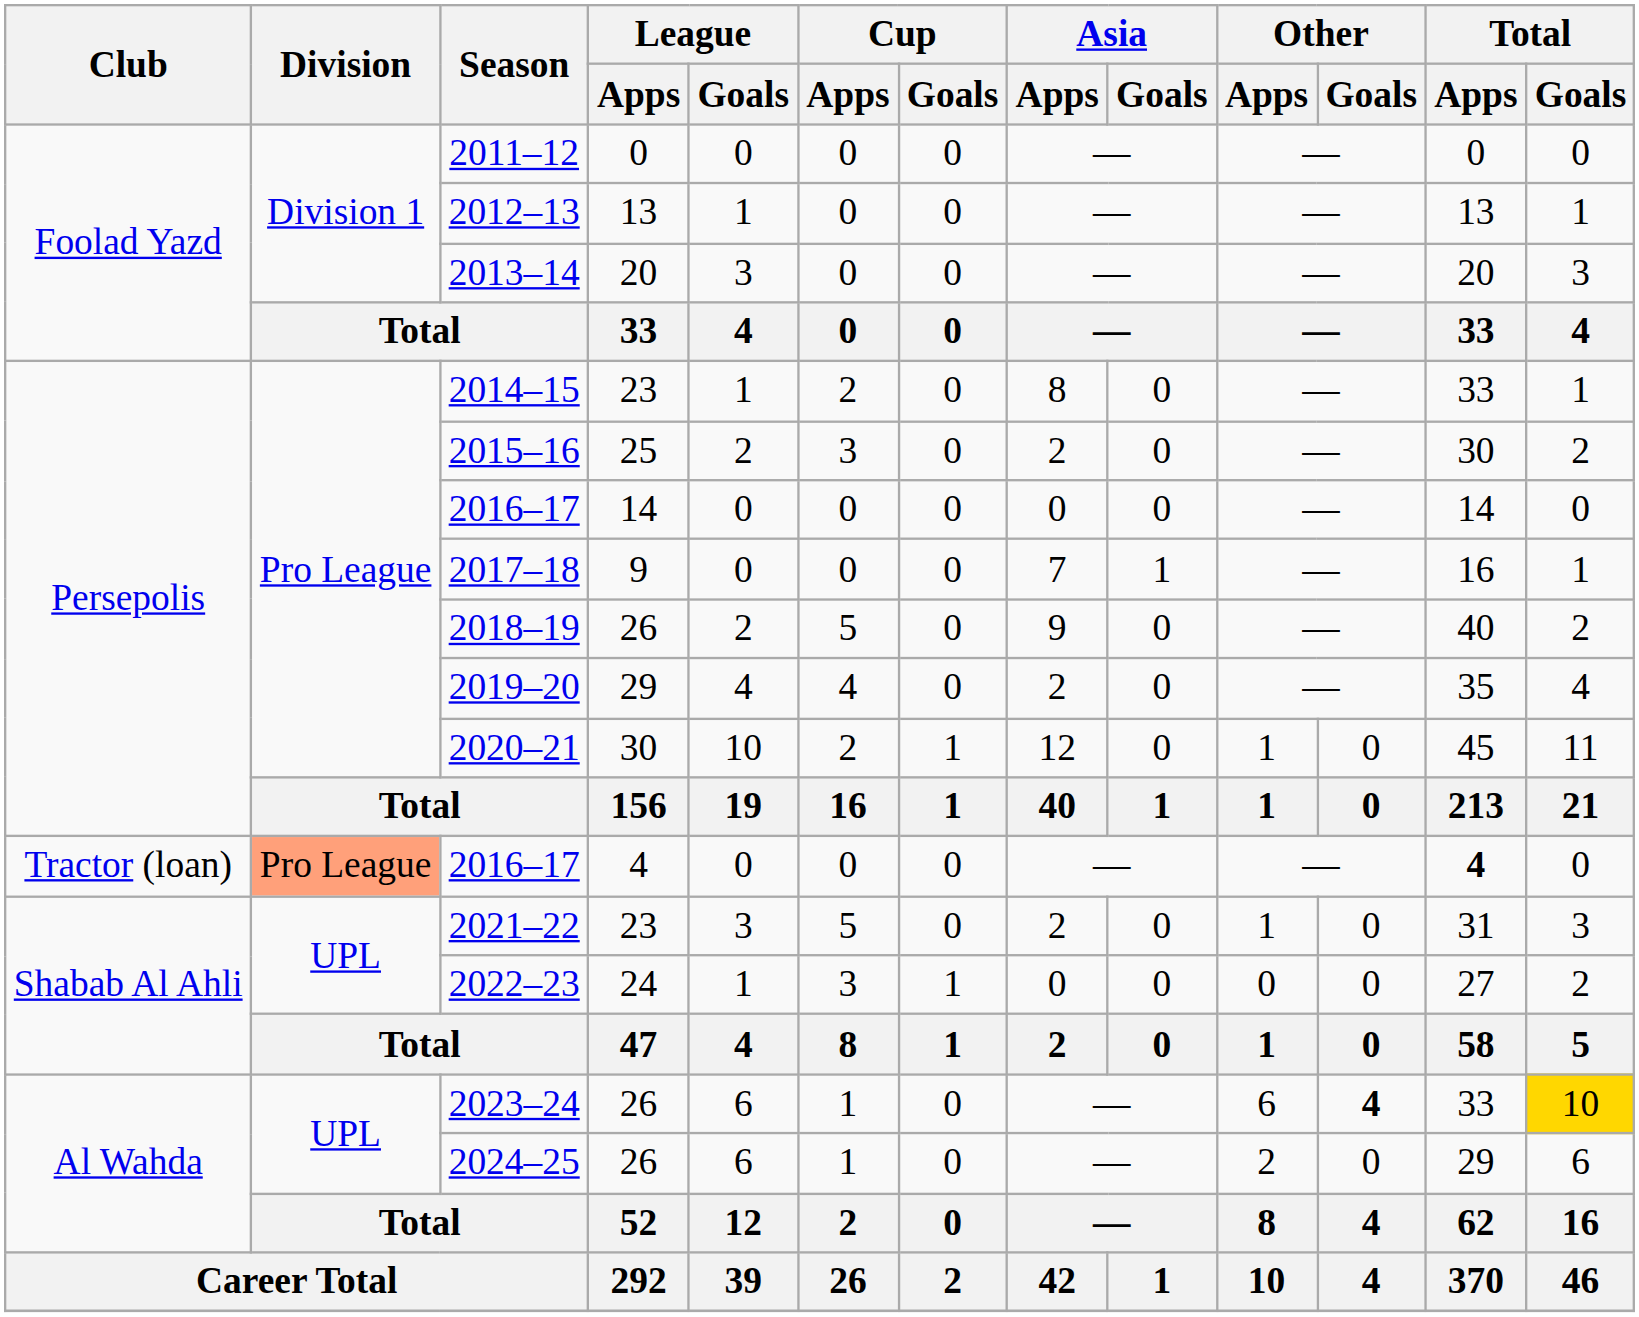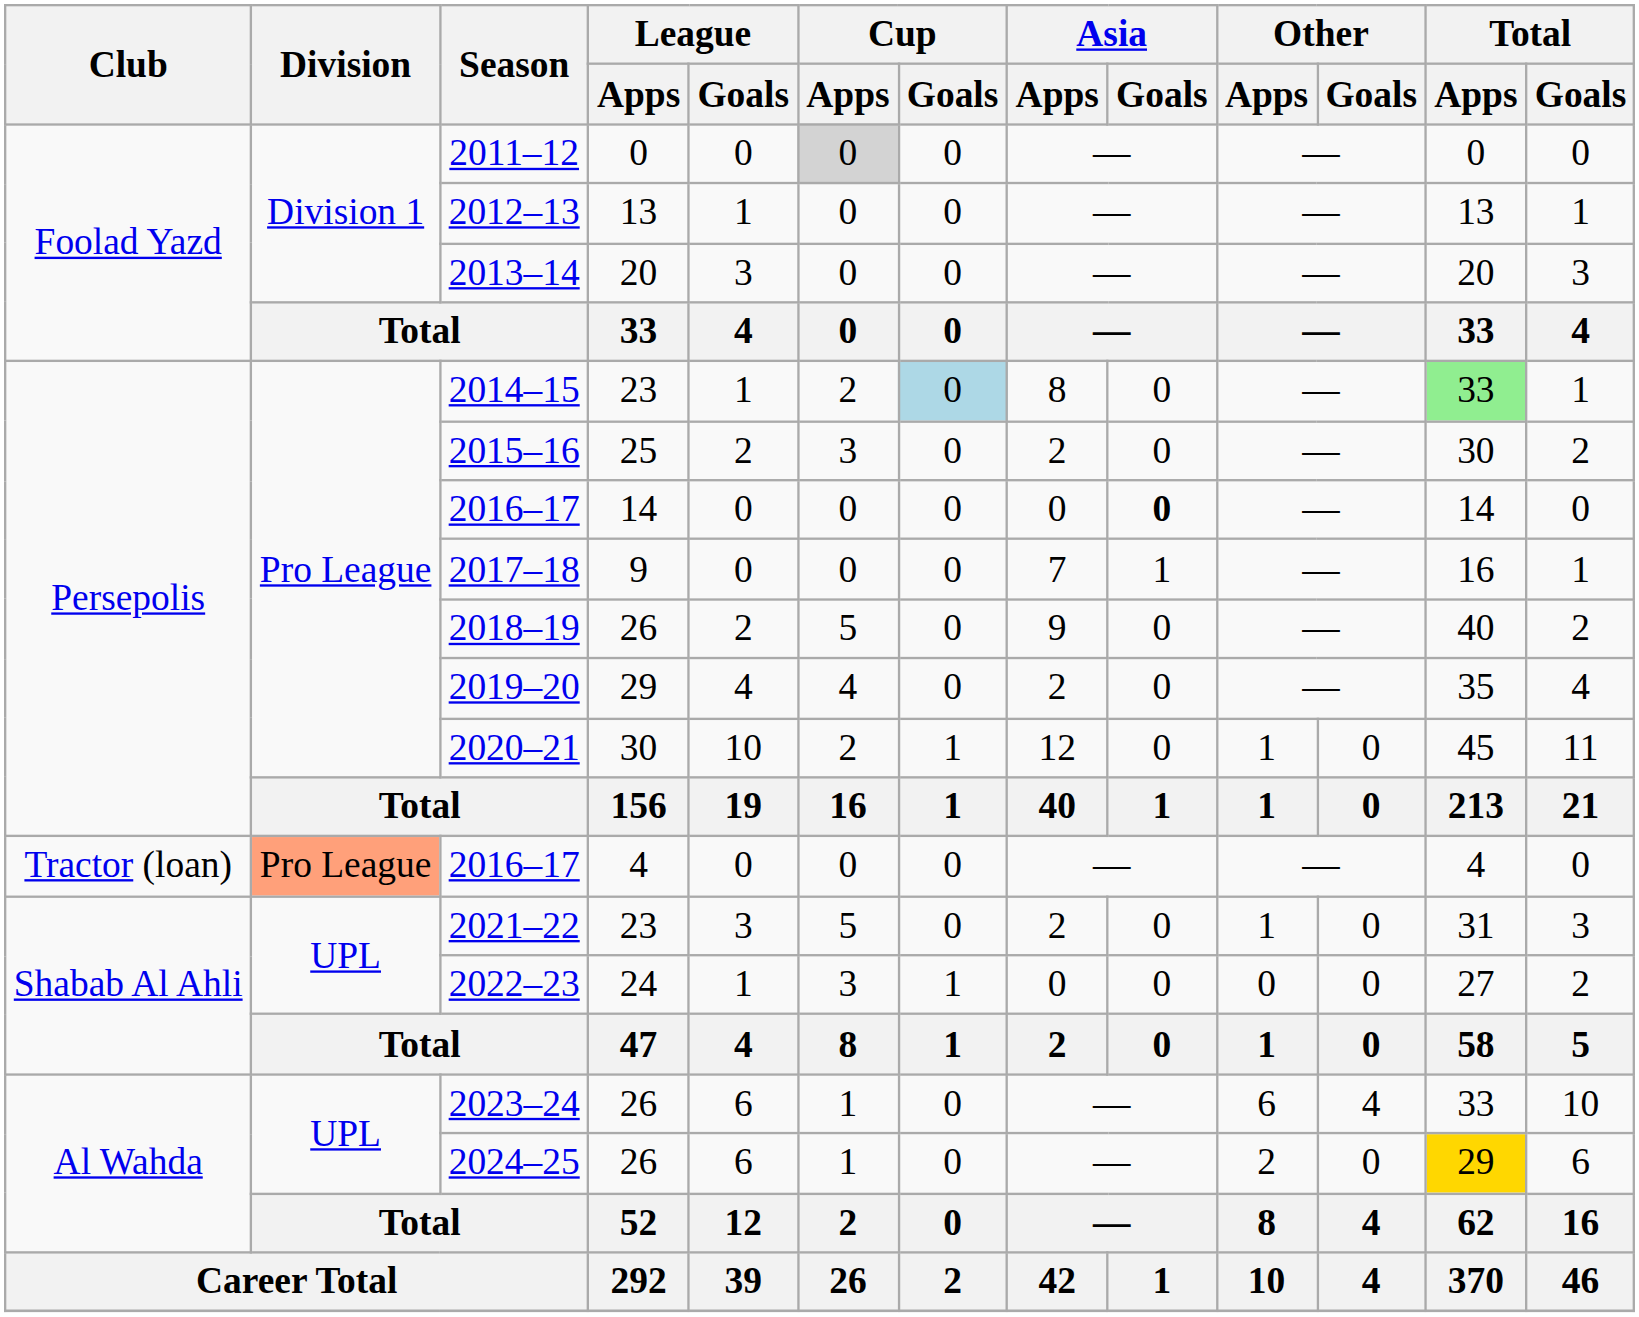(848, 152) no background -> (848, 152) lightgrey background
(953, 390) no background -> (953, 390) lightblue background
(1476, 390) no background -> (1476, 390) lightgreen background
(1162, 509) normal -> (1162, 509) bold
(1476, 865) bold -> (1476, 865) normal
(1371, 1102) bold -> (1371, 1102) normal
(1581, 1102) gold background -> (1581, 1102) no background
(1476, 1162) no background -> (1476, 1162) gold background
